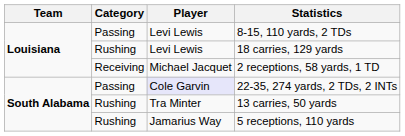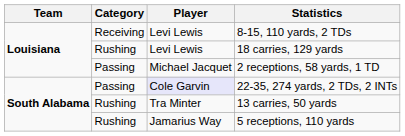(115, 31) Passing -> (119, 31) Receiving
(119, 67) Receiving -> (115, 67) Passing
